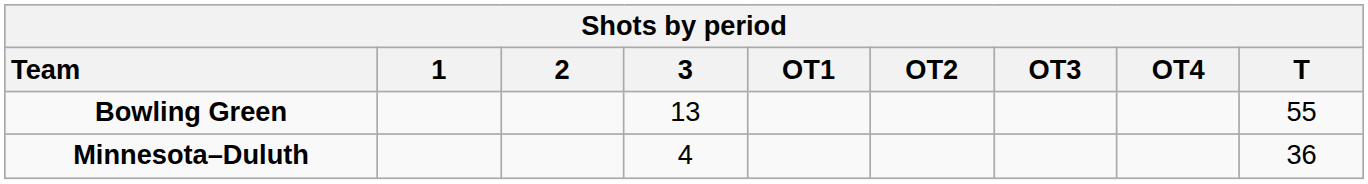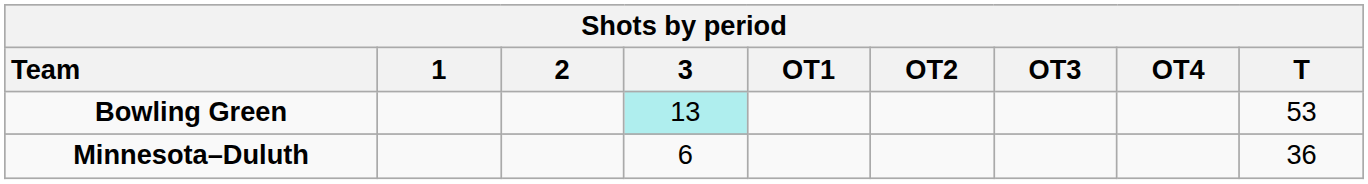(685, 112) no background -> (685, 112) paleturquoise background
(1302, 112) 55 -> (1302, 112) 53
(685, 155) 4 -> (685, 155) 6
